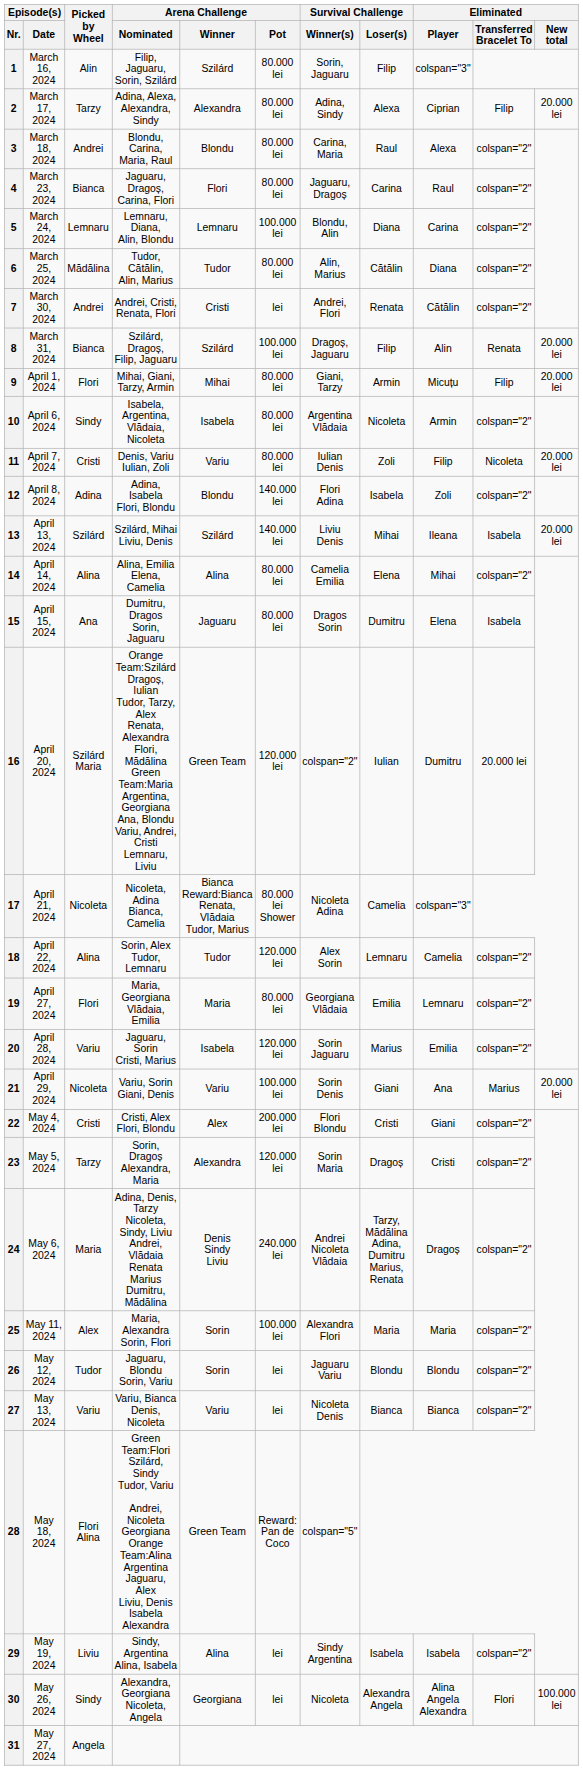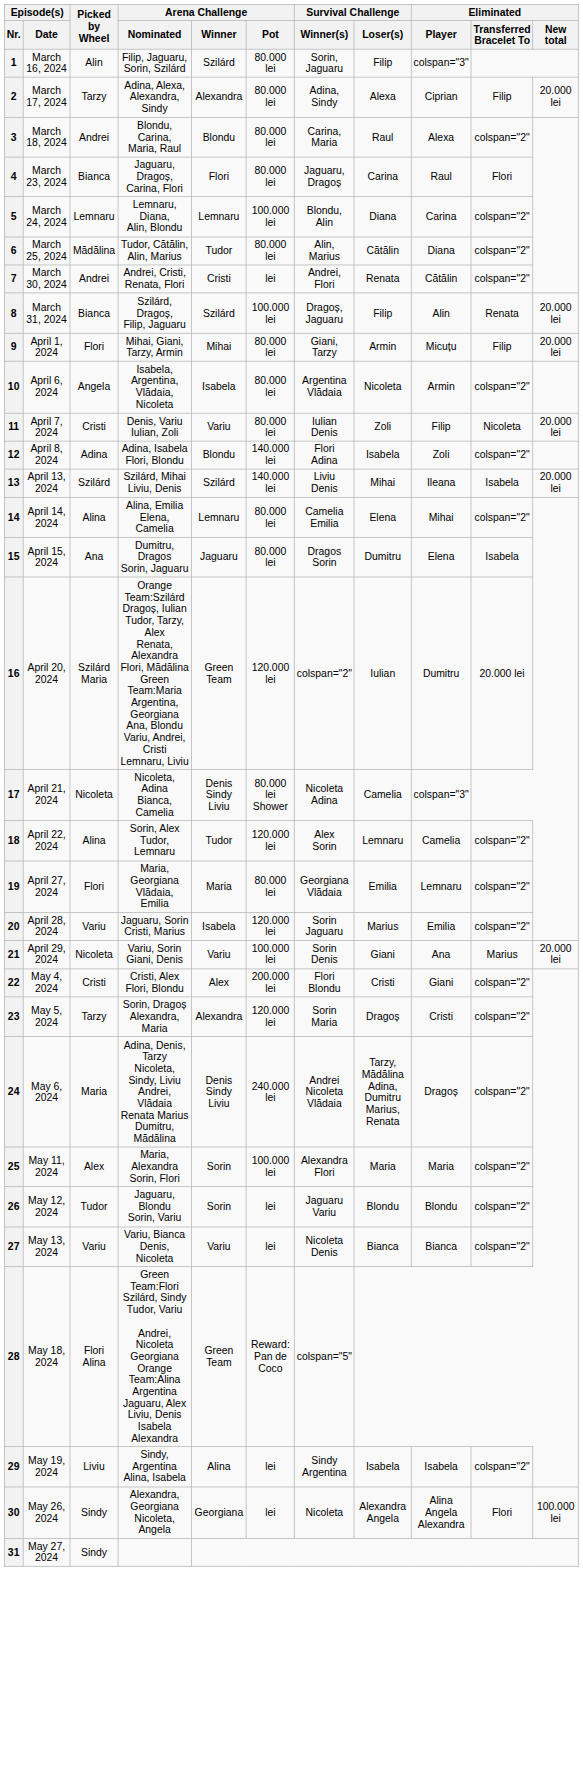(504, 188) colspan="2" -> (502, 177) Flori
(88, 422) Sindy -> (94, 387) Angela
(217, 576) Alina -> (219, 517) Lemnaru
(217, 906) Bianca Reward:Bianca Renata, Vlădaia Tudor, Marius -> (219, 795) Denis Sindy Liviu
(88, 1745) Angela -> (94, 1552) Sindy
